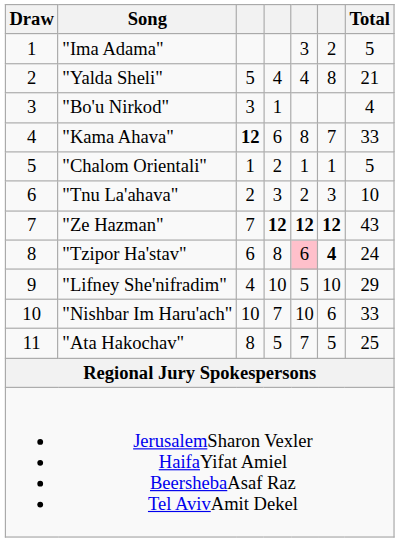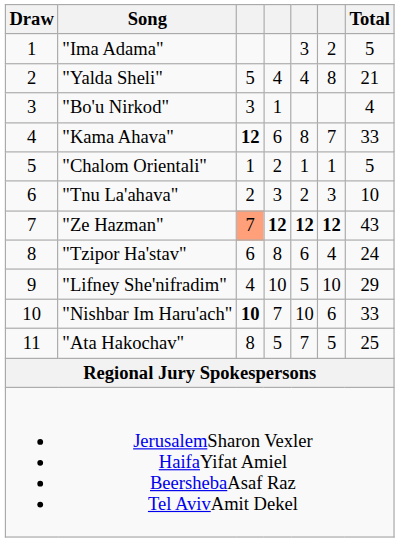(250, 225) no background -> (250, 225) lightsalmon background
(304, 254) pink background -> (304, 254) no background
(332, 254) bold -> (332, 254) normal
(250, 313) normal -> (250, 313) bold
